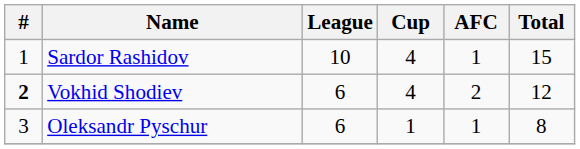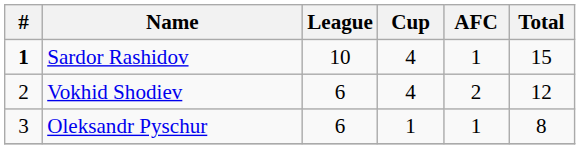(24, 56) normal -> (24, 56) bold
(24, 91) bold -> (24, 91) normal
